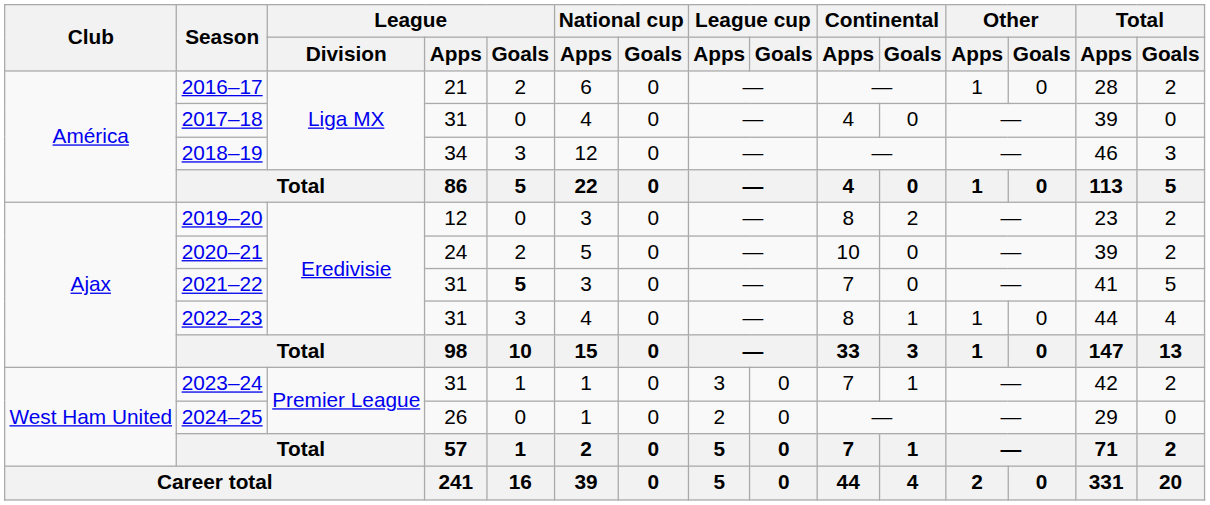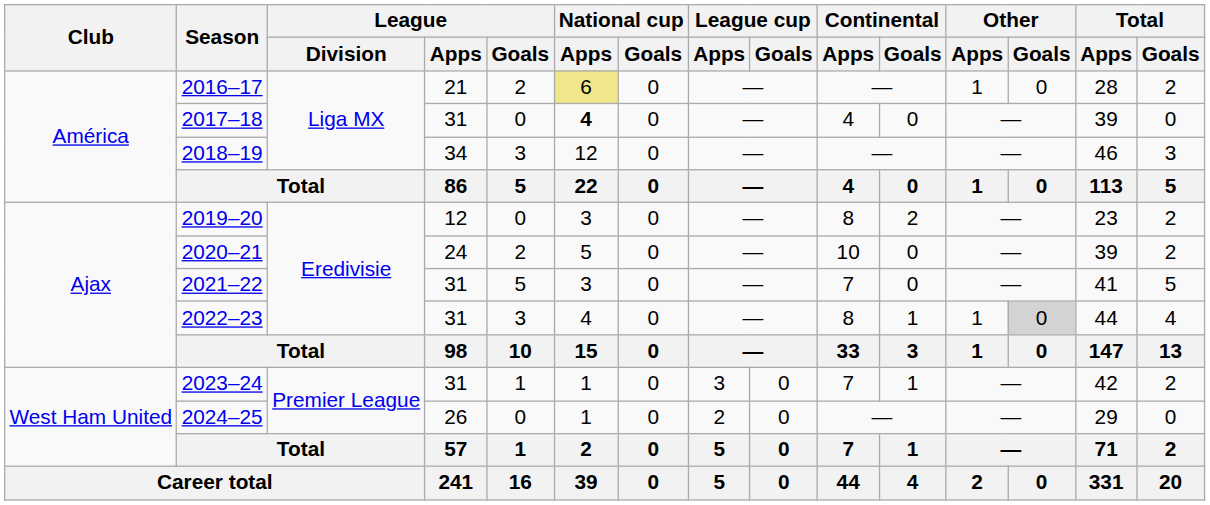(586, 86) no background -> (586, 86) khaki background
(586, 119) normal -> (586, 119) bold
(520, 284) bold -> (520, 284) normal
(1042, 317) no background -> (1042, 317) lightgrey background
